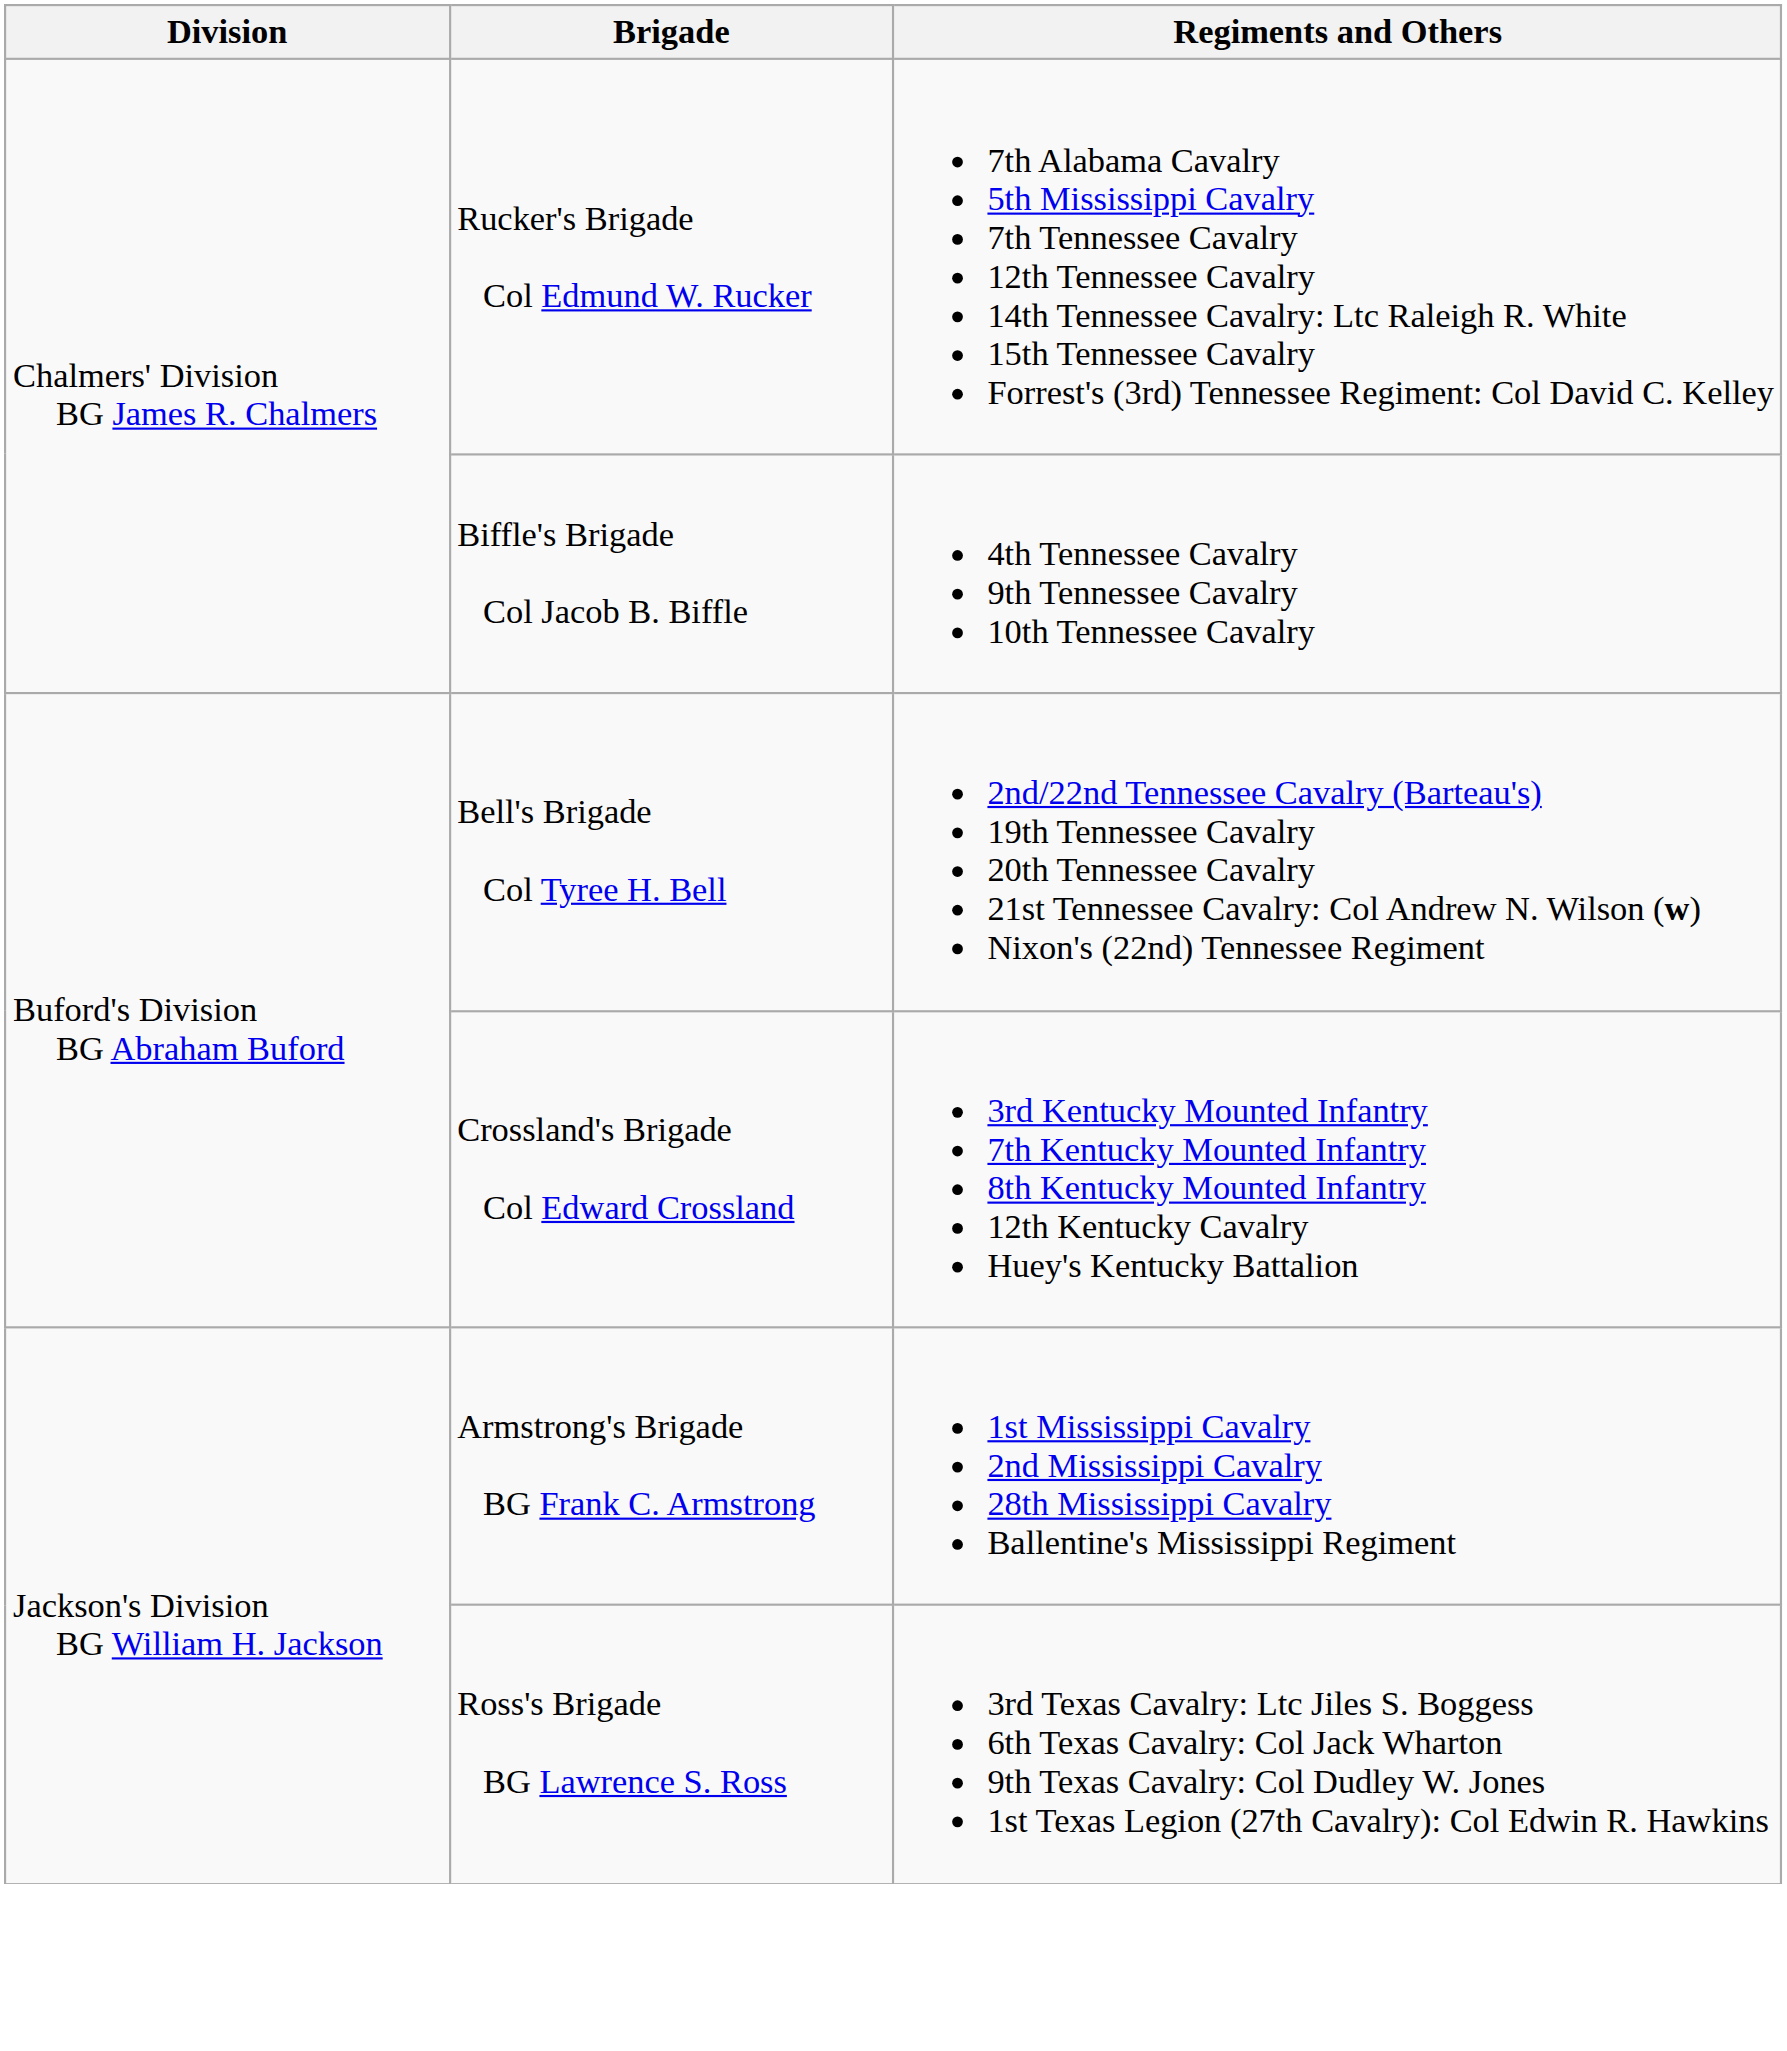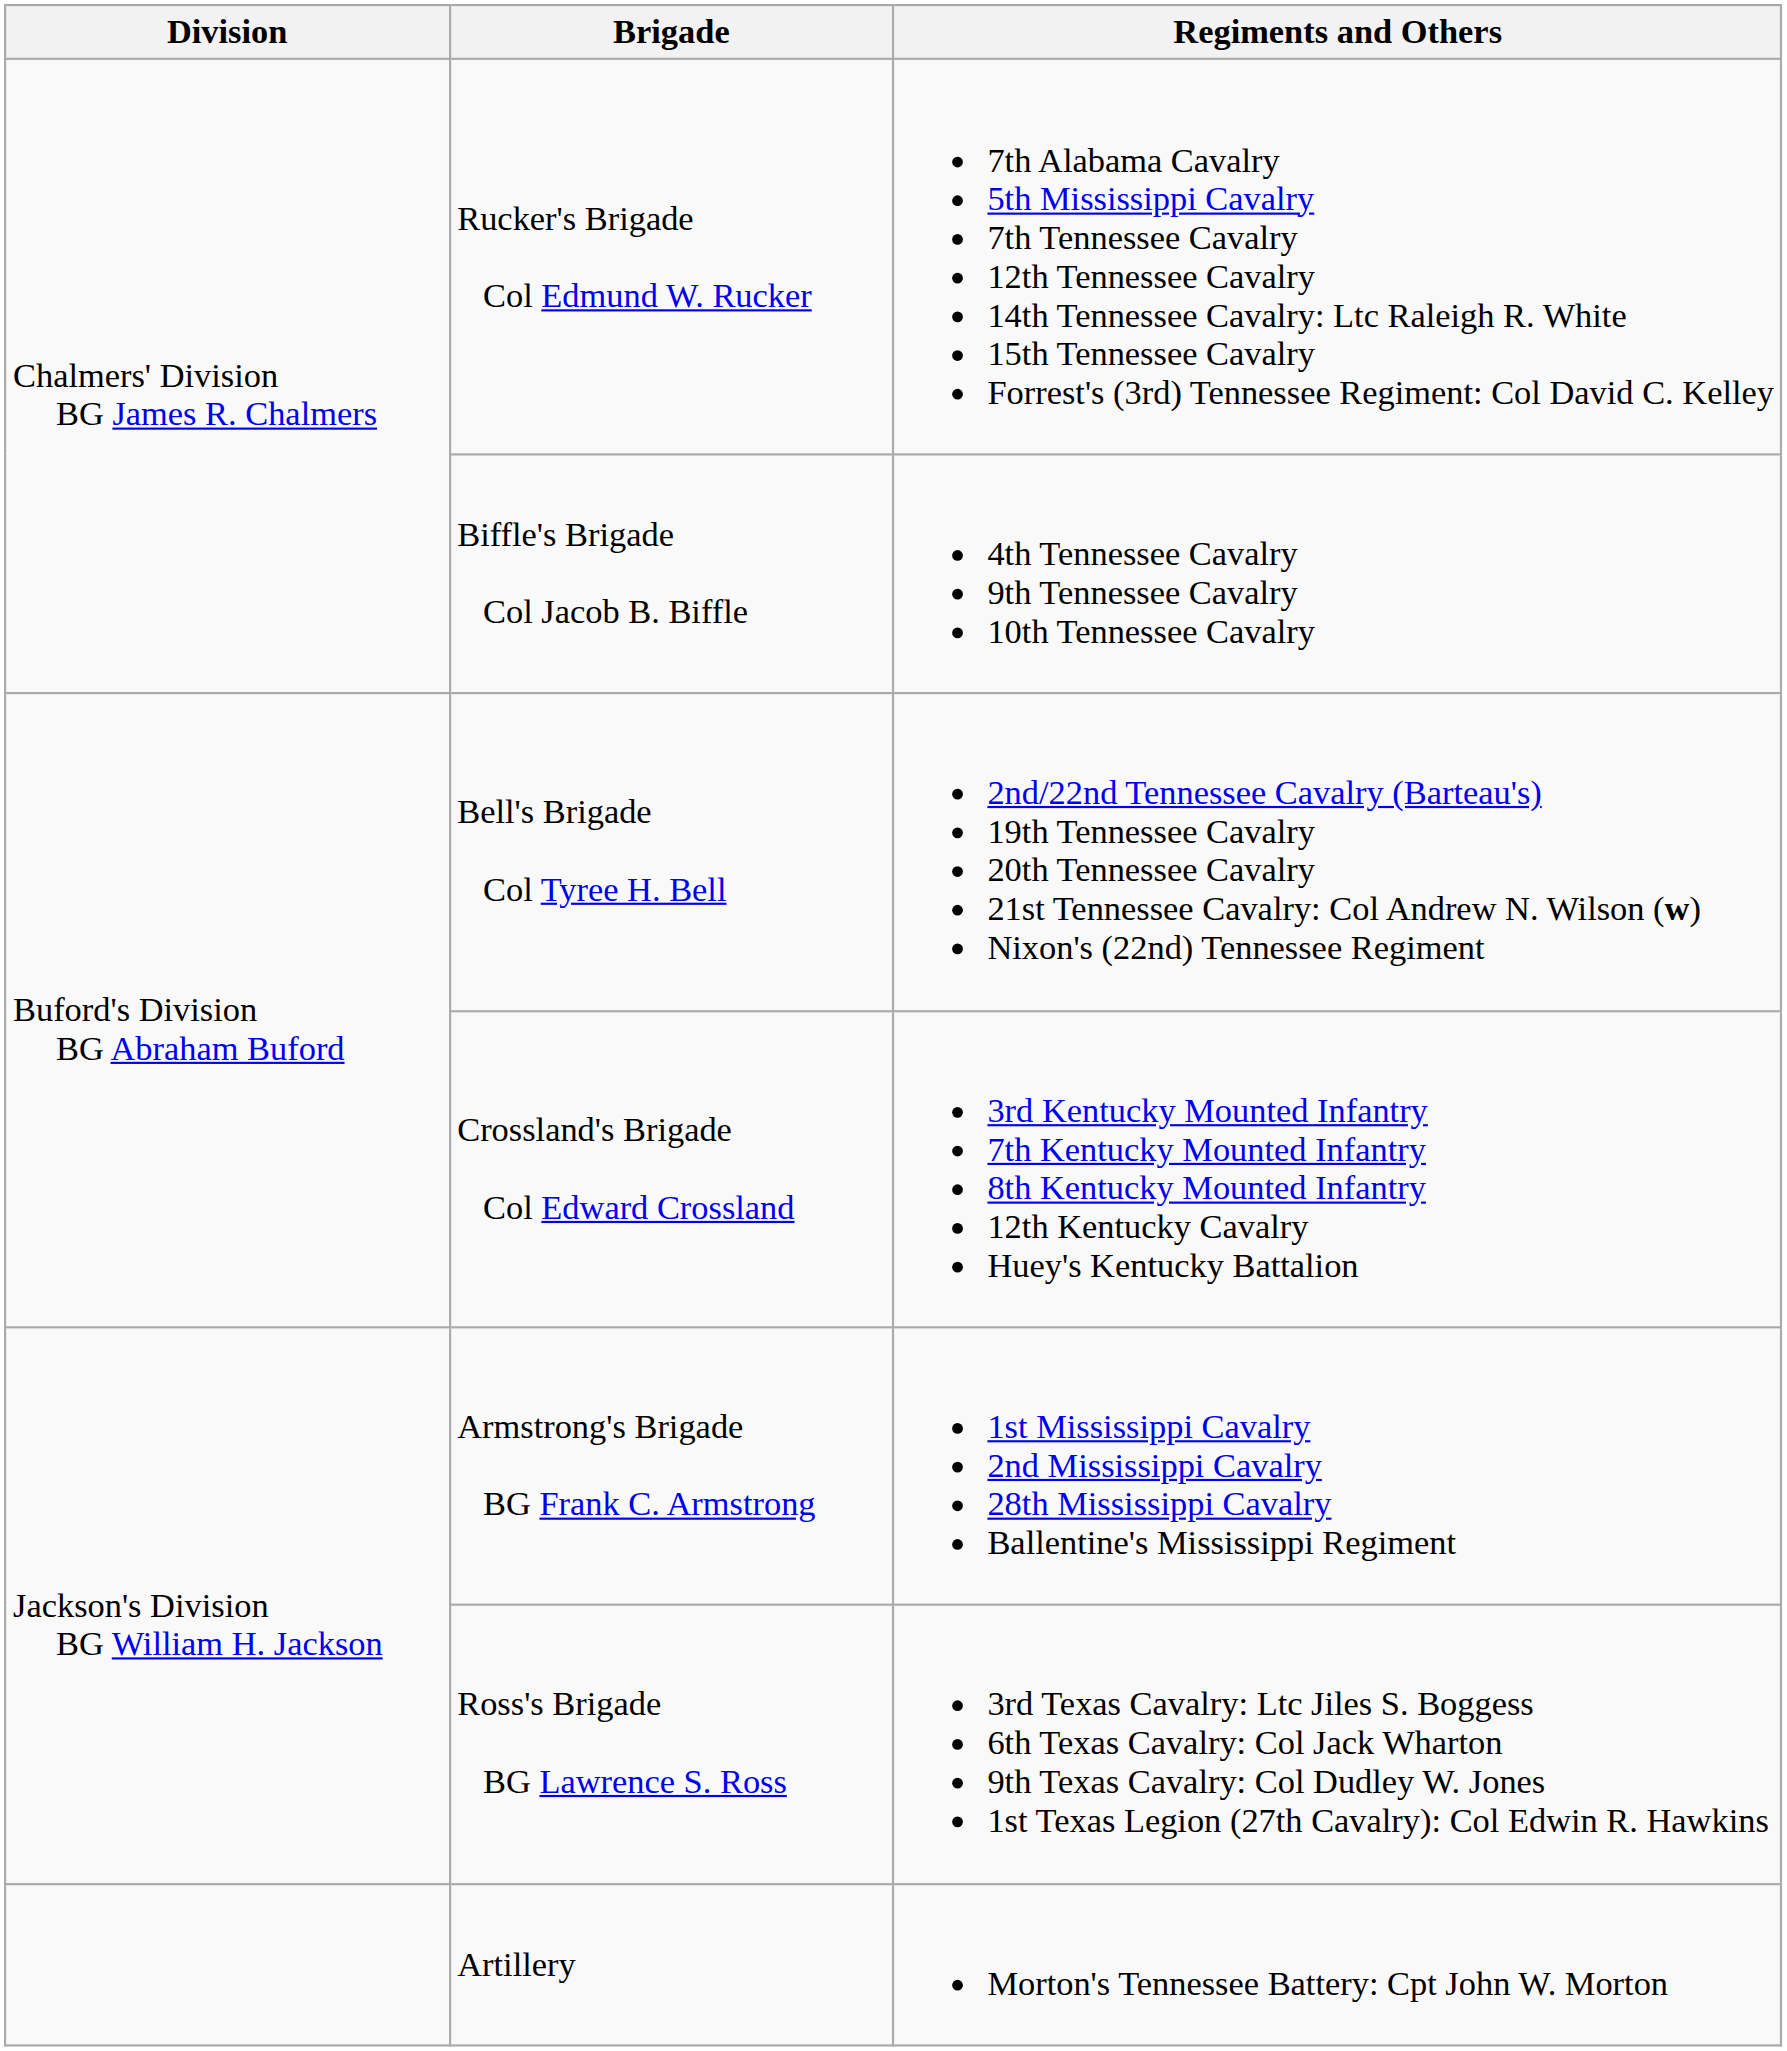+ row: (516, 1963)
